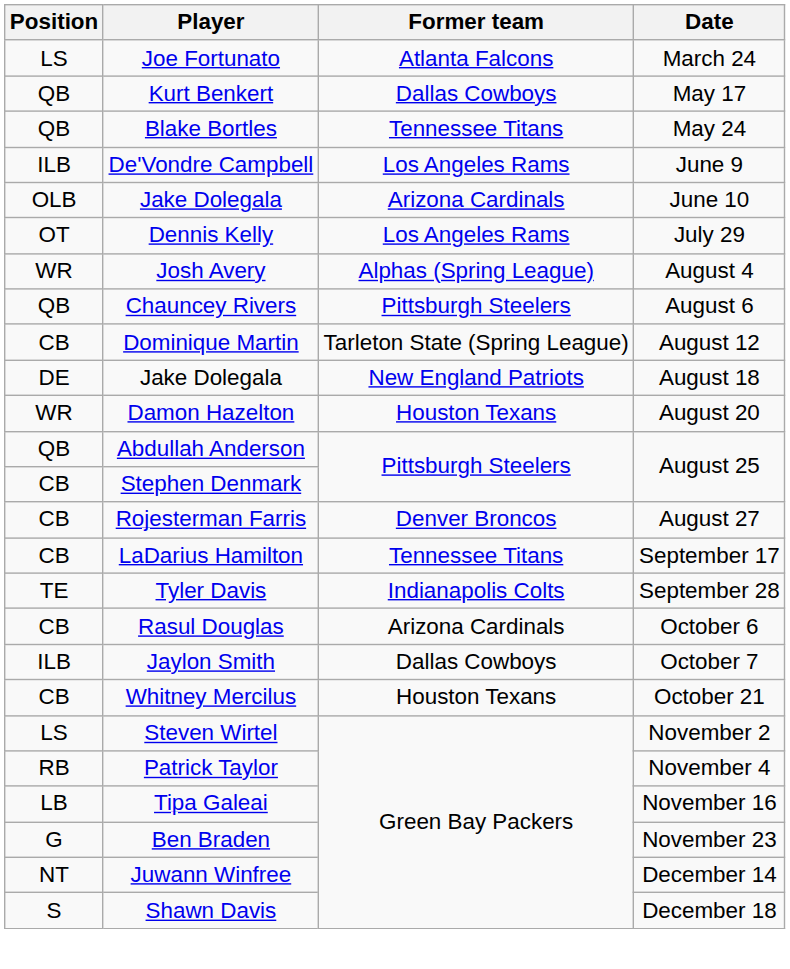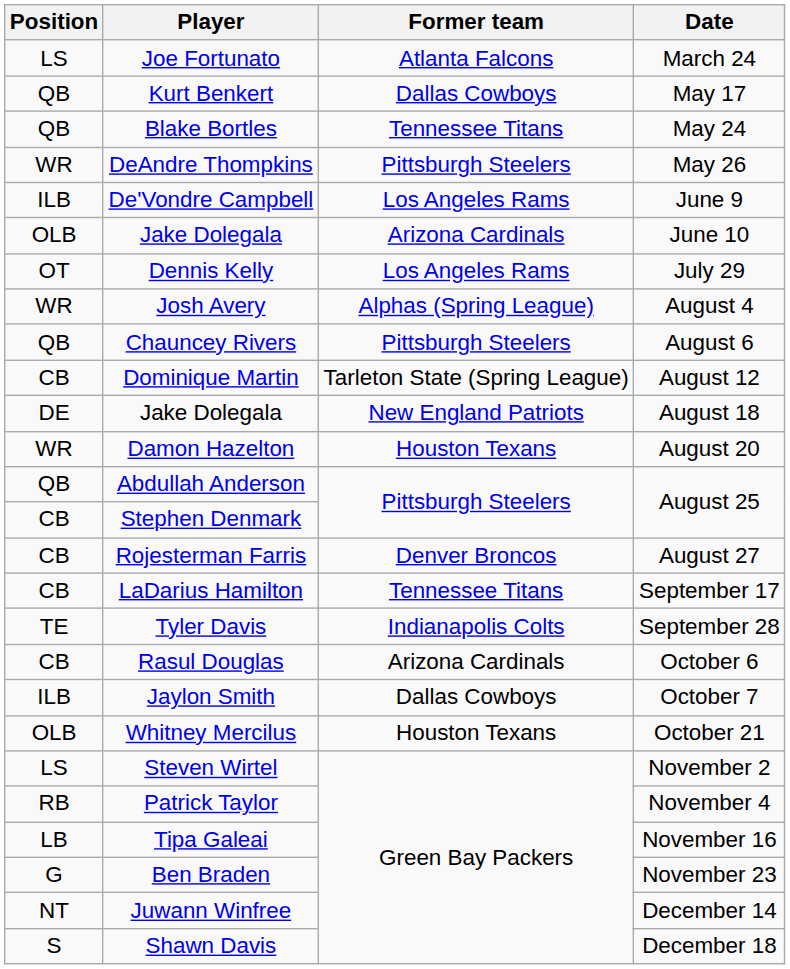+ row: (211, 164)
(54, 697) CB -> (54, 732) OLB
